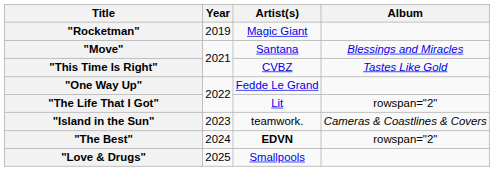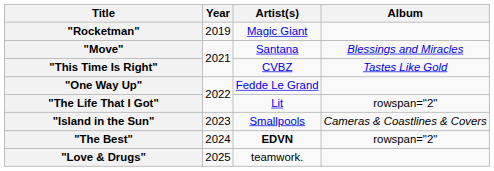(277, 121) teamwork. -> (277, 121) Smallpools
(277, 157) Smallpools -> (277, 157) teamwork.
